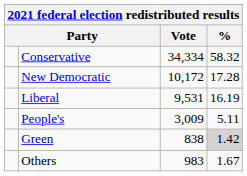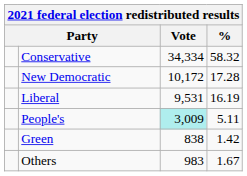(189, 118) no background -> (189, 118) paleturquoise background
(228, 139) lightgrey background -> (228, 139) no background
